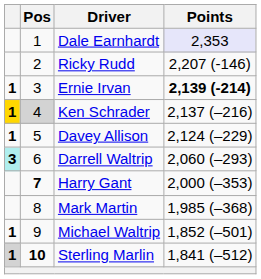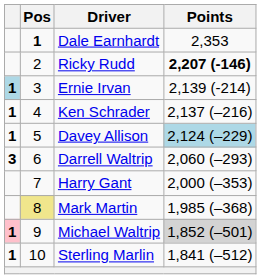(37, 40) normal -> (37, 40) bold
(210, 40) lavender background -> (210, 40) no background
(210, 64) normal -> (210, 64) bold
(12, 88) no background -> (12, 88) lightblue background
(210, 88) bold -> (210, 88) normal
(12, 112) gold background -> (12, 112) no background
(37, 112) lightgrey background -> (37, 112) no background
(210, 136) no background -> (210, 136) lightblue background
(12, 160) paleturquoise background -> (12, 160) no background
(37, 183) bold -> (37, 183) normal
(37, 207) no background -> (37, 207) khaki background
(12, 231) no background -> (12, 231) pink background
(210, 231) no background -> (210, 231) lightgrey background
(12, 255) lightgrey background -> (12, 255) no background
(37, 255) bold -> (37, 255) normal
